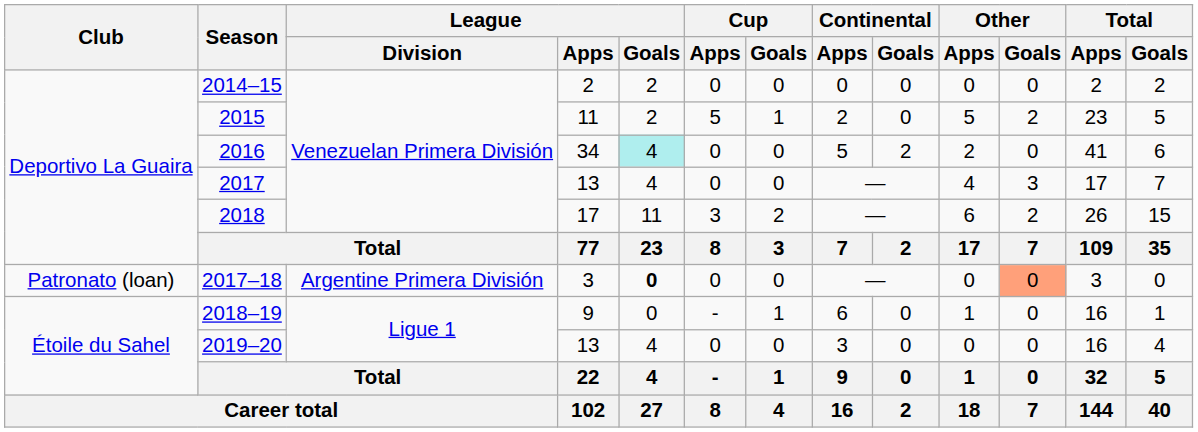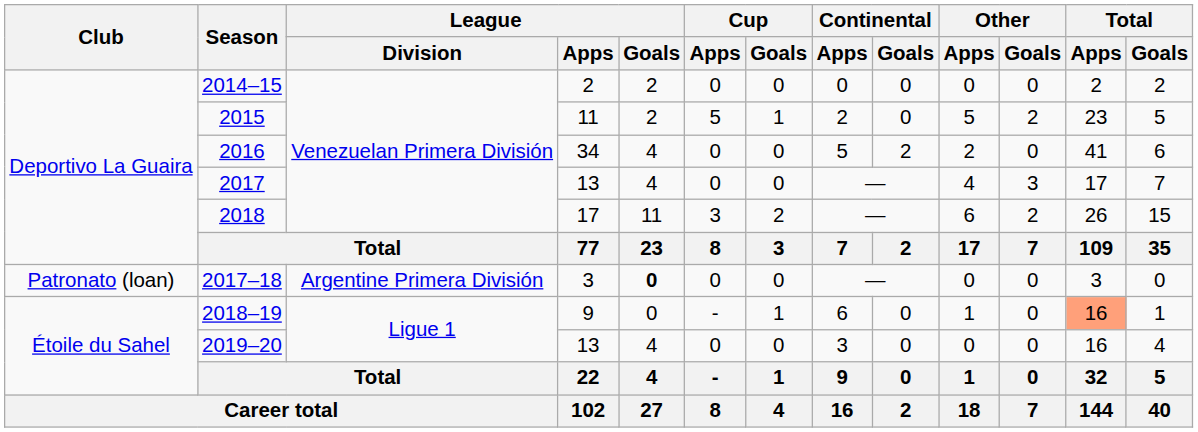(652, 150) paleturquoise background -> (652, 150) no background
(1033, 280) lightsalmon background -> (1033, 280) no background
(1096, 313) no background -> (1096, 313) lightsalmon background
